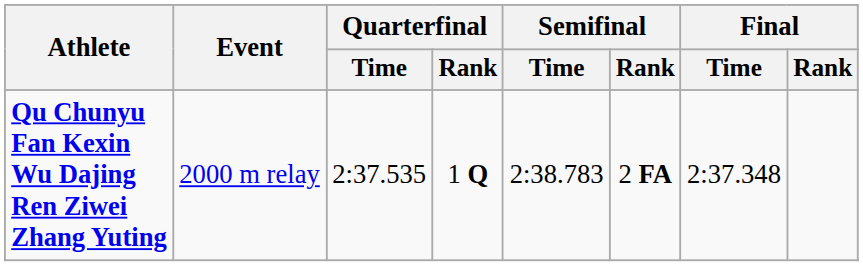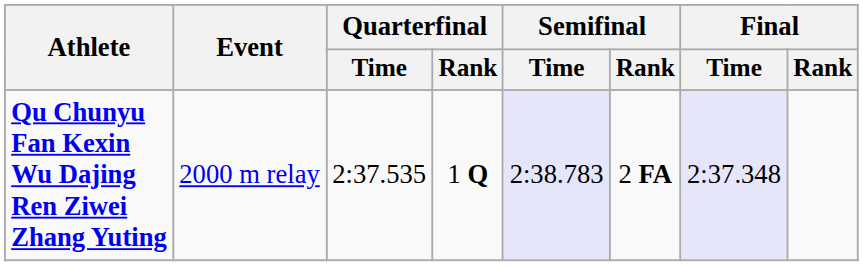(557, 175) no background -> (557, 175) lavender background
(734, 175) no background -> (734, 175) lavender background
